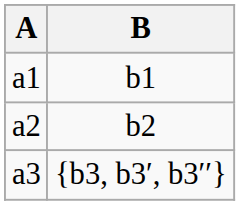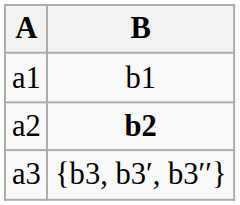(141, 125) normal -> (141, 125) bold
